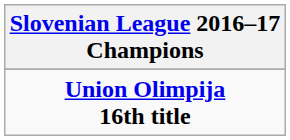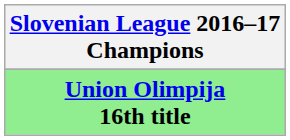(145, 102) no background -> (145, 102) lightgreen background
